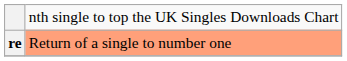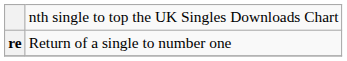(130, 43) lightsalmon background -> (130, 43) no background
